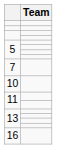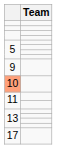(13, 67) 7 -> (13, 67) 9
(13, 84) no background -> (13, 84) lightsalmon background
(13, 136) 16 -> (13, 136) 17
